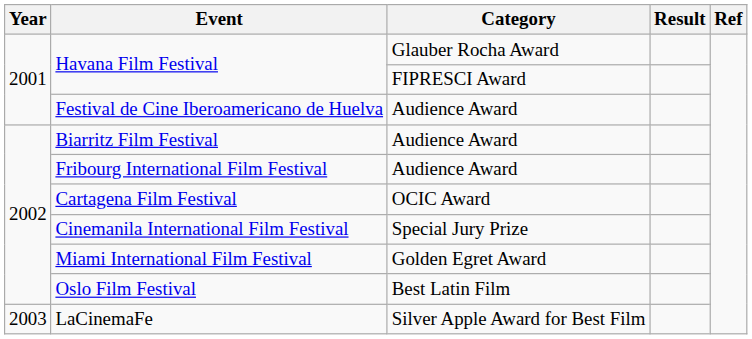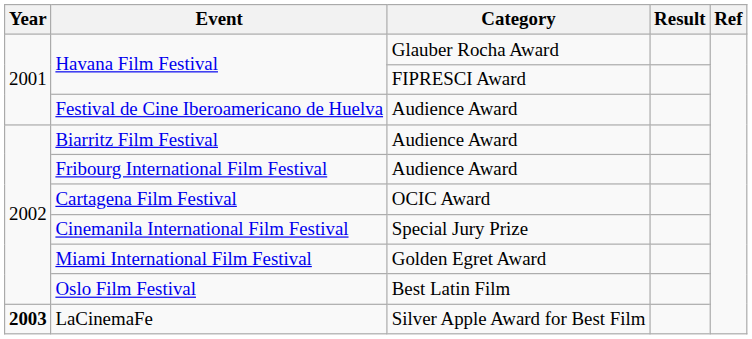(28, 318) normal -> (28, 318) bold
